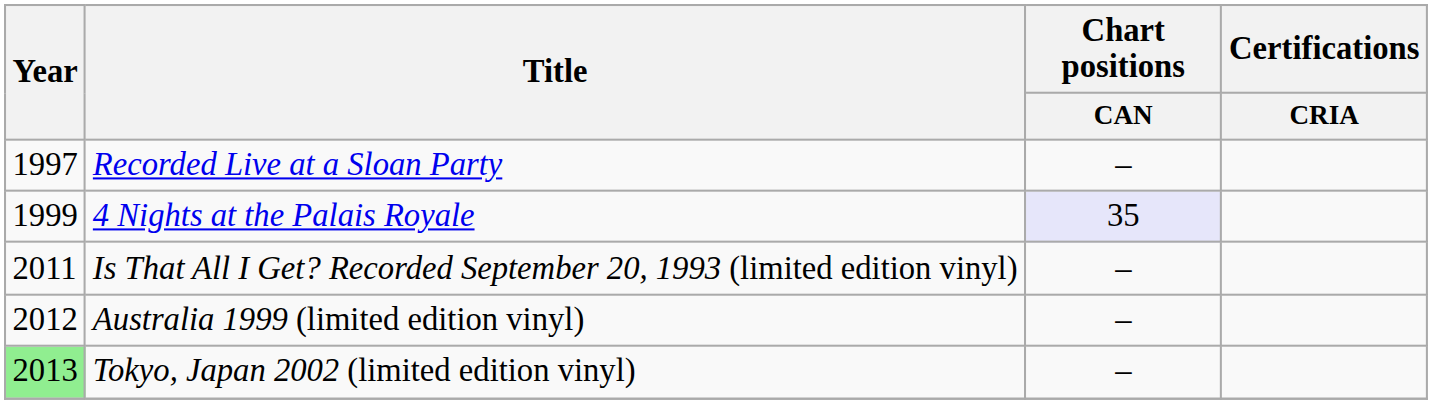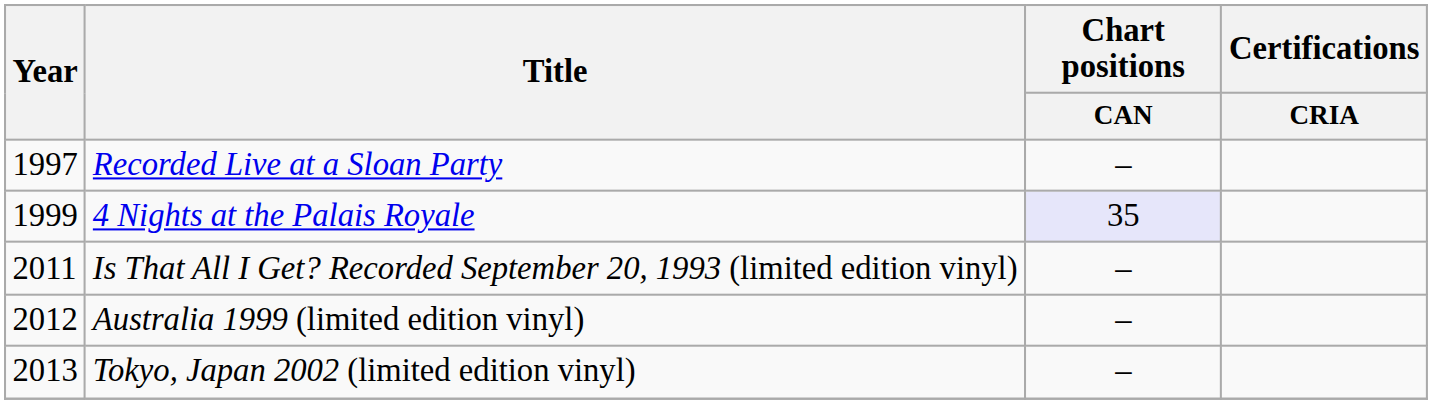(45, 371) lightgreen background -> (45, 371) no background
